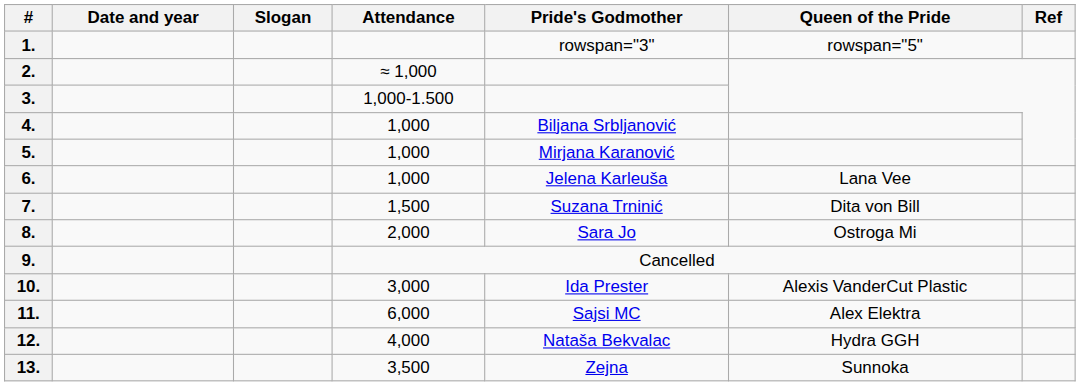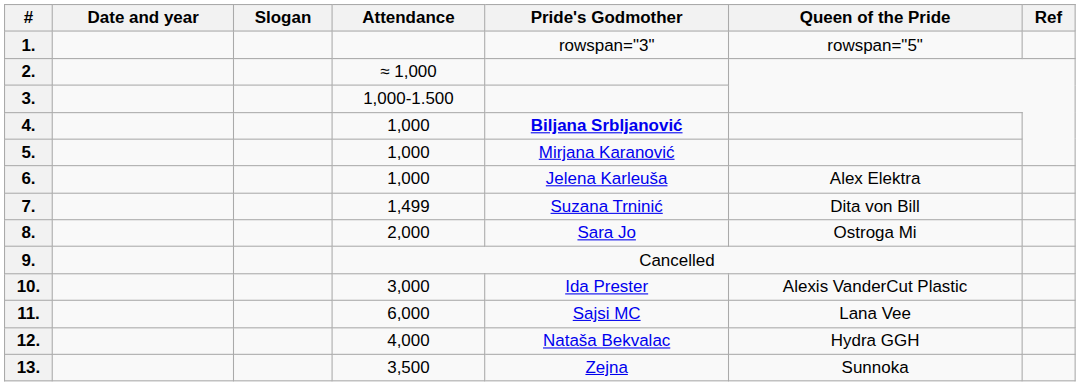(607, 125) normal -> (607, 125) bold
(875, 179) Lana Vee -> (875, 179) Alex Elektra
(408, 206) 1,500 -> (408, 206) 1,499
(875, 313) Alex Elektra -> (875, 313) Lana Vee
